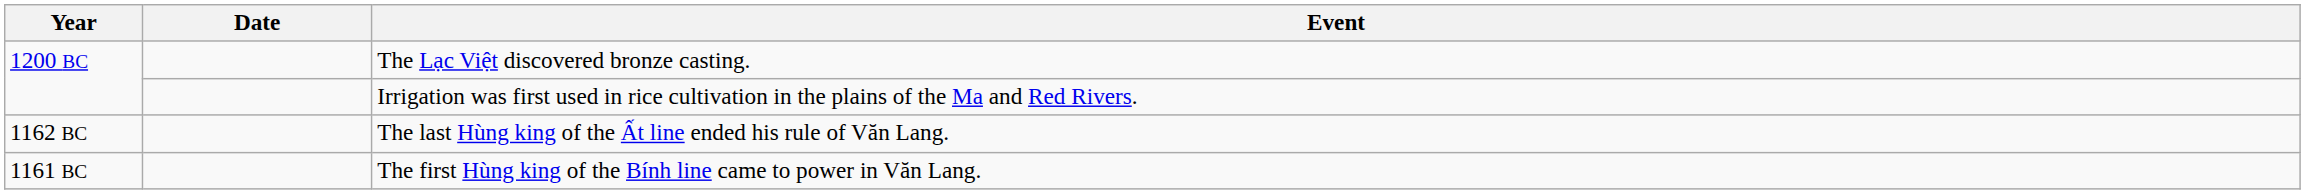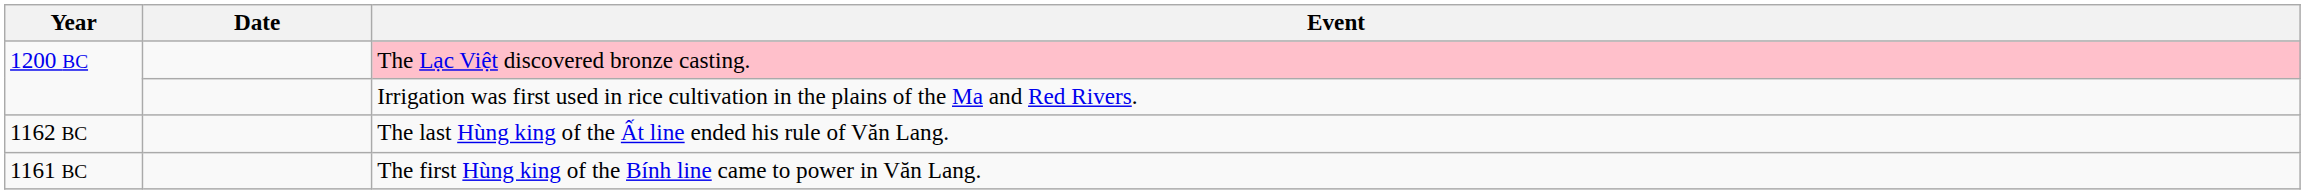(564, 59) no background -> (564, 59) pink background
